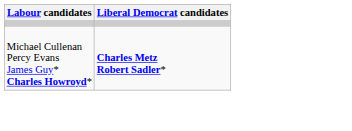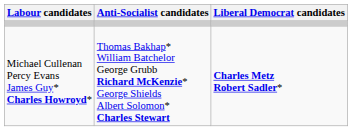+ column: (153, 12)
